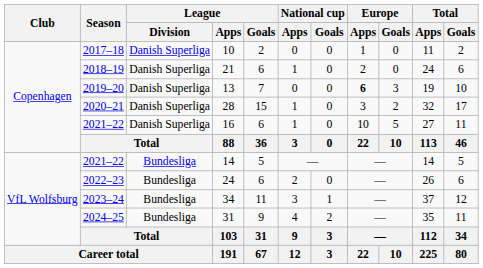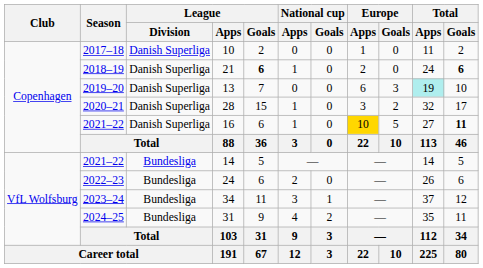(261, 69) normal -> (261, 69) bold
(461, 69) normal -> (461, 69) bold
(363, 87) bold -> (363, 87) normal
(428, 87) no background -> (428, 87) paleturquoise background
(363, 124) no background -> (363, 124) gold background
(461, 124) normal -> (461, 124) bold
